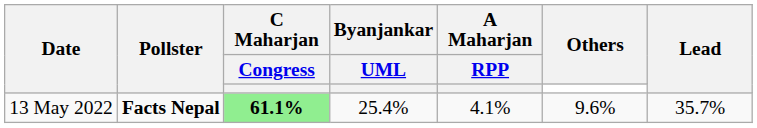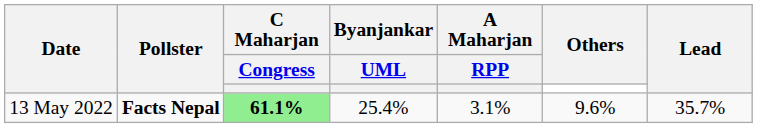(490, 108) 4.1% -> (490, 108) 3.1%
